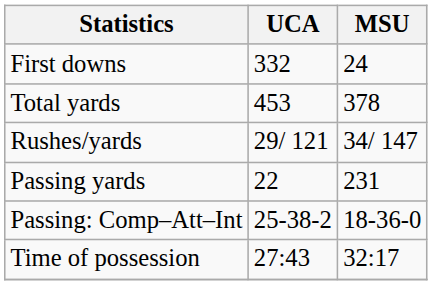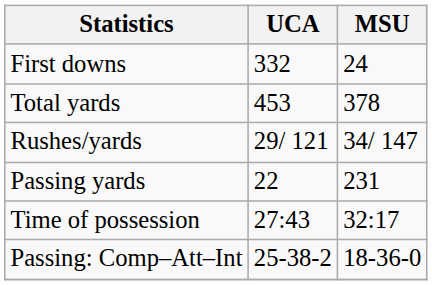rows swapped: (126, 220) <-> (105, 259)
